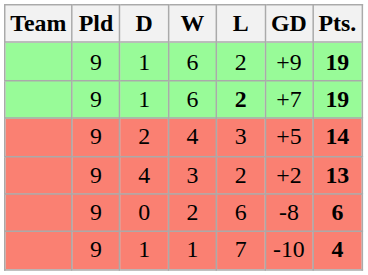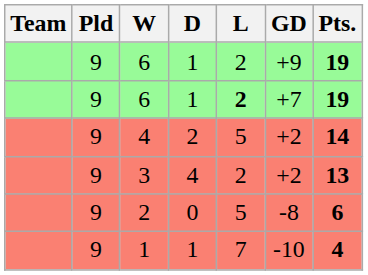columns swapped: (192, 23) <-> (144, 23)
(241, 136) 3 -> (241, 136) 5
(289, 136) +5 -> (289, 136) +2
(241, 212) 6 -> (241, 212) 5
